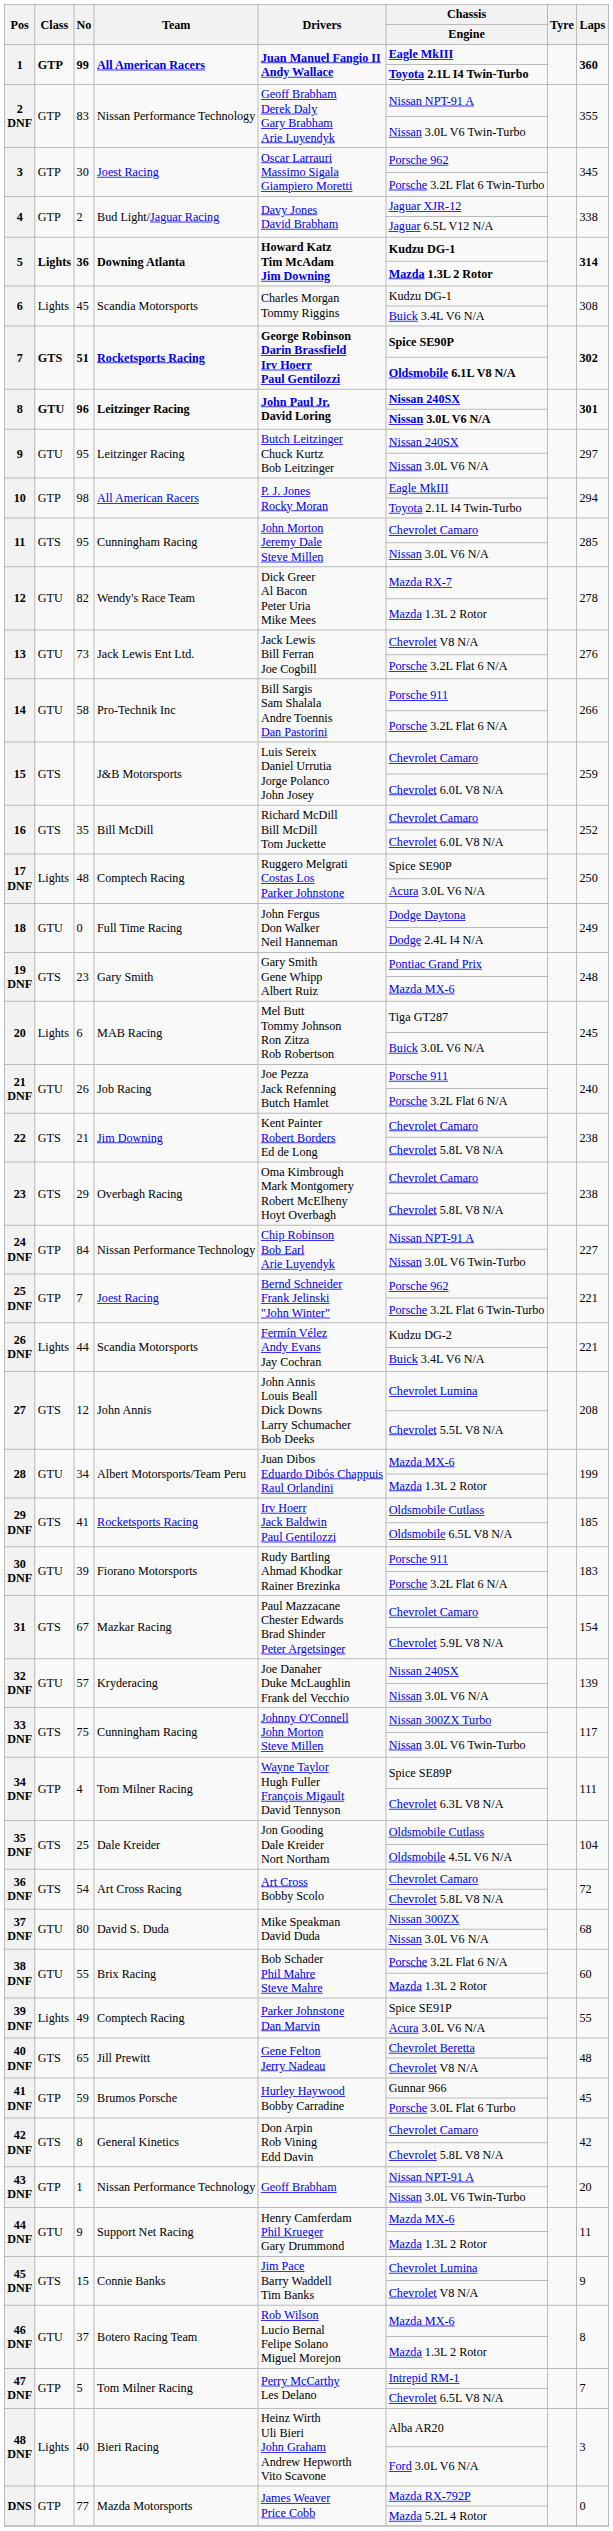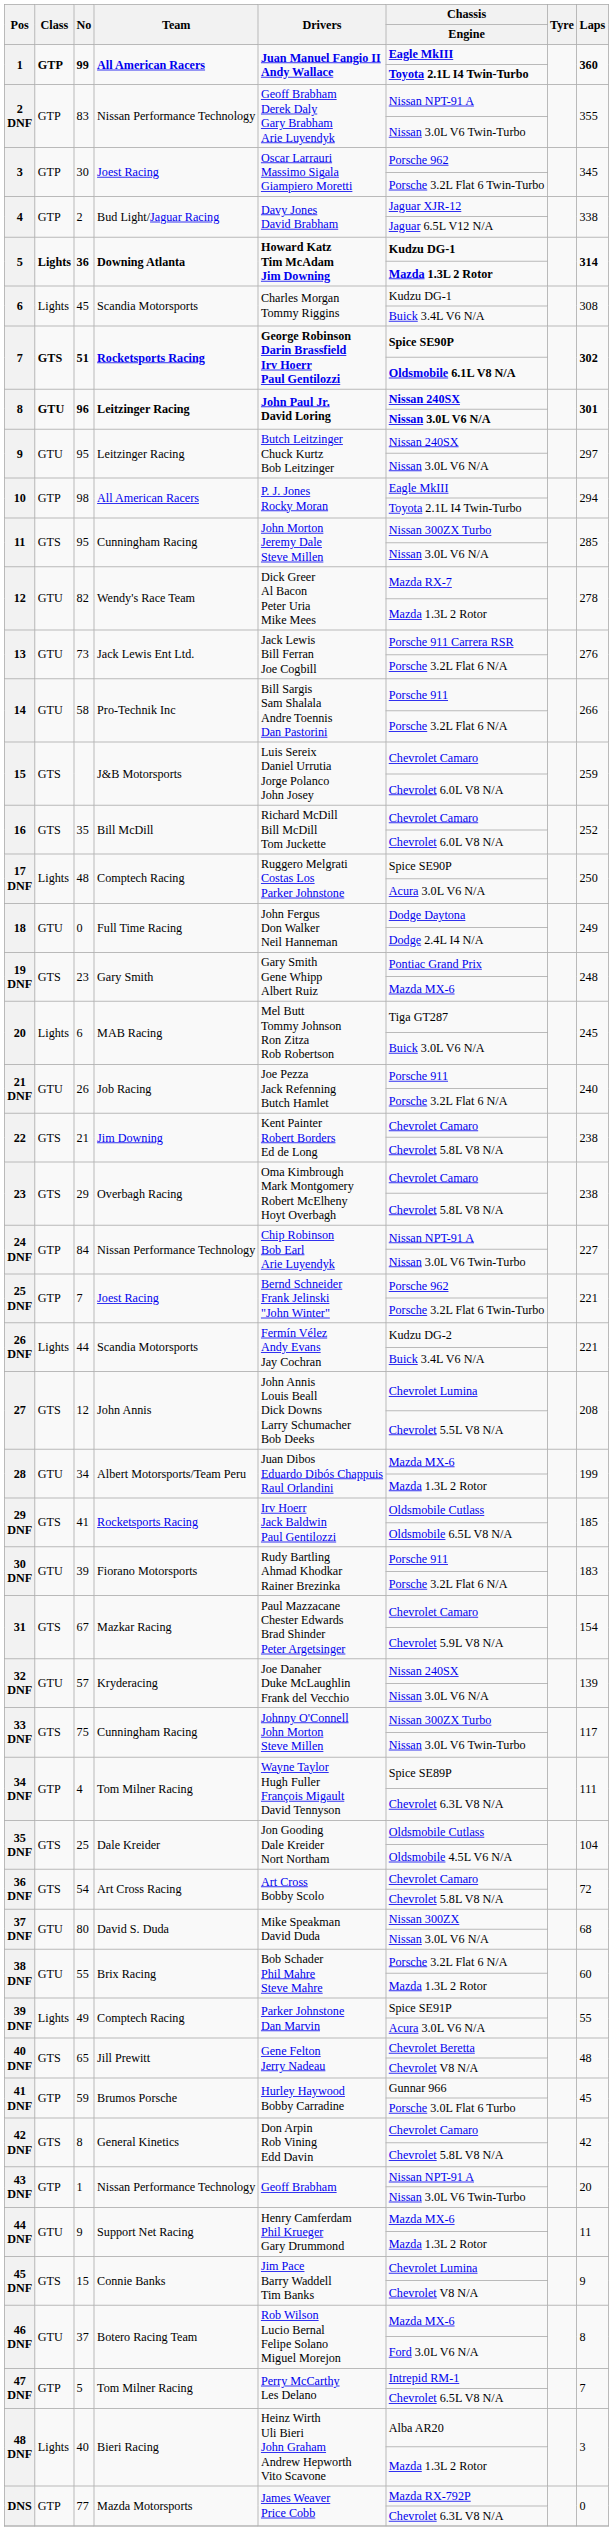(433, 530) Chevrolet Camaro -> (440, 530) Nissan 300ZX Turbo
(434, 642) Chevrolet V8 N/A -> (451, 642) Porsche 911 Carrera RSR
(438, 2352) Mazda 1.3L 2 Rotor -> (434, 2352) Ford 3.0L V6 N/A
(434, 2466) Ford 3.0L V6 N/A -> (438, 2466) Mazda 1.3L 2 Rotor
(438, 2516) Mazda 5.2L 4 Rotor -> (446, 2516) Chevrolet 6.3L V8 N/A
